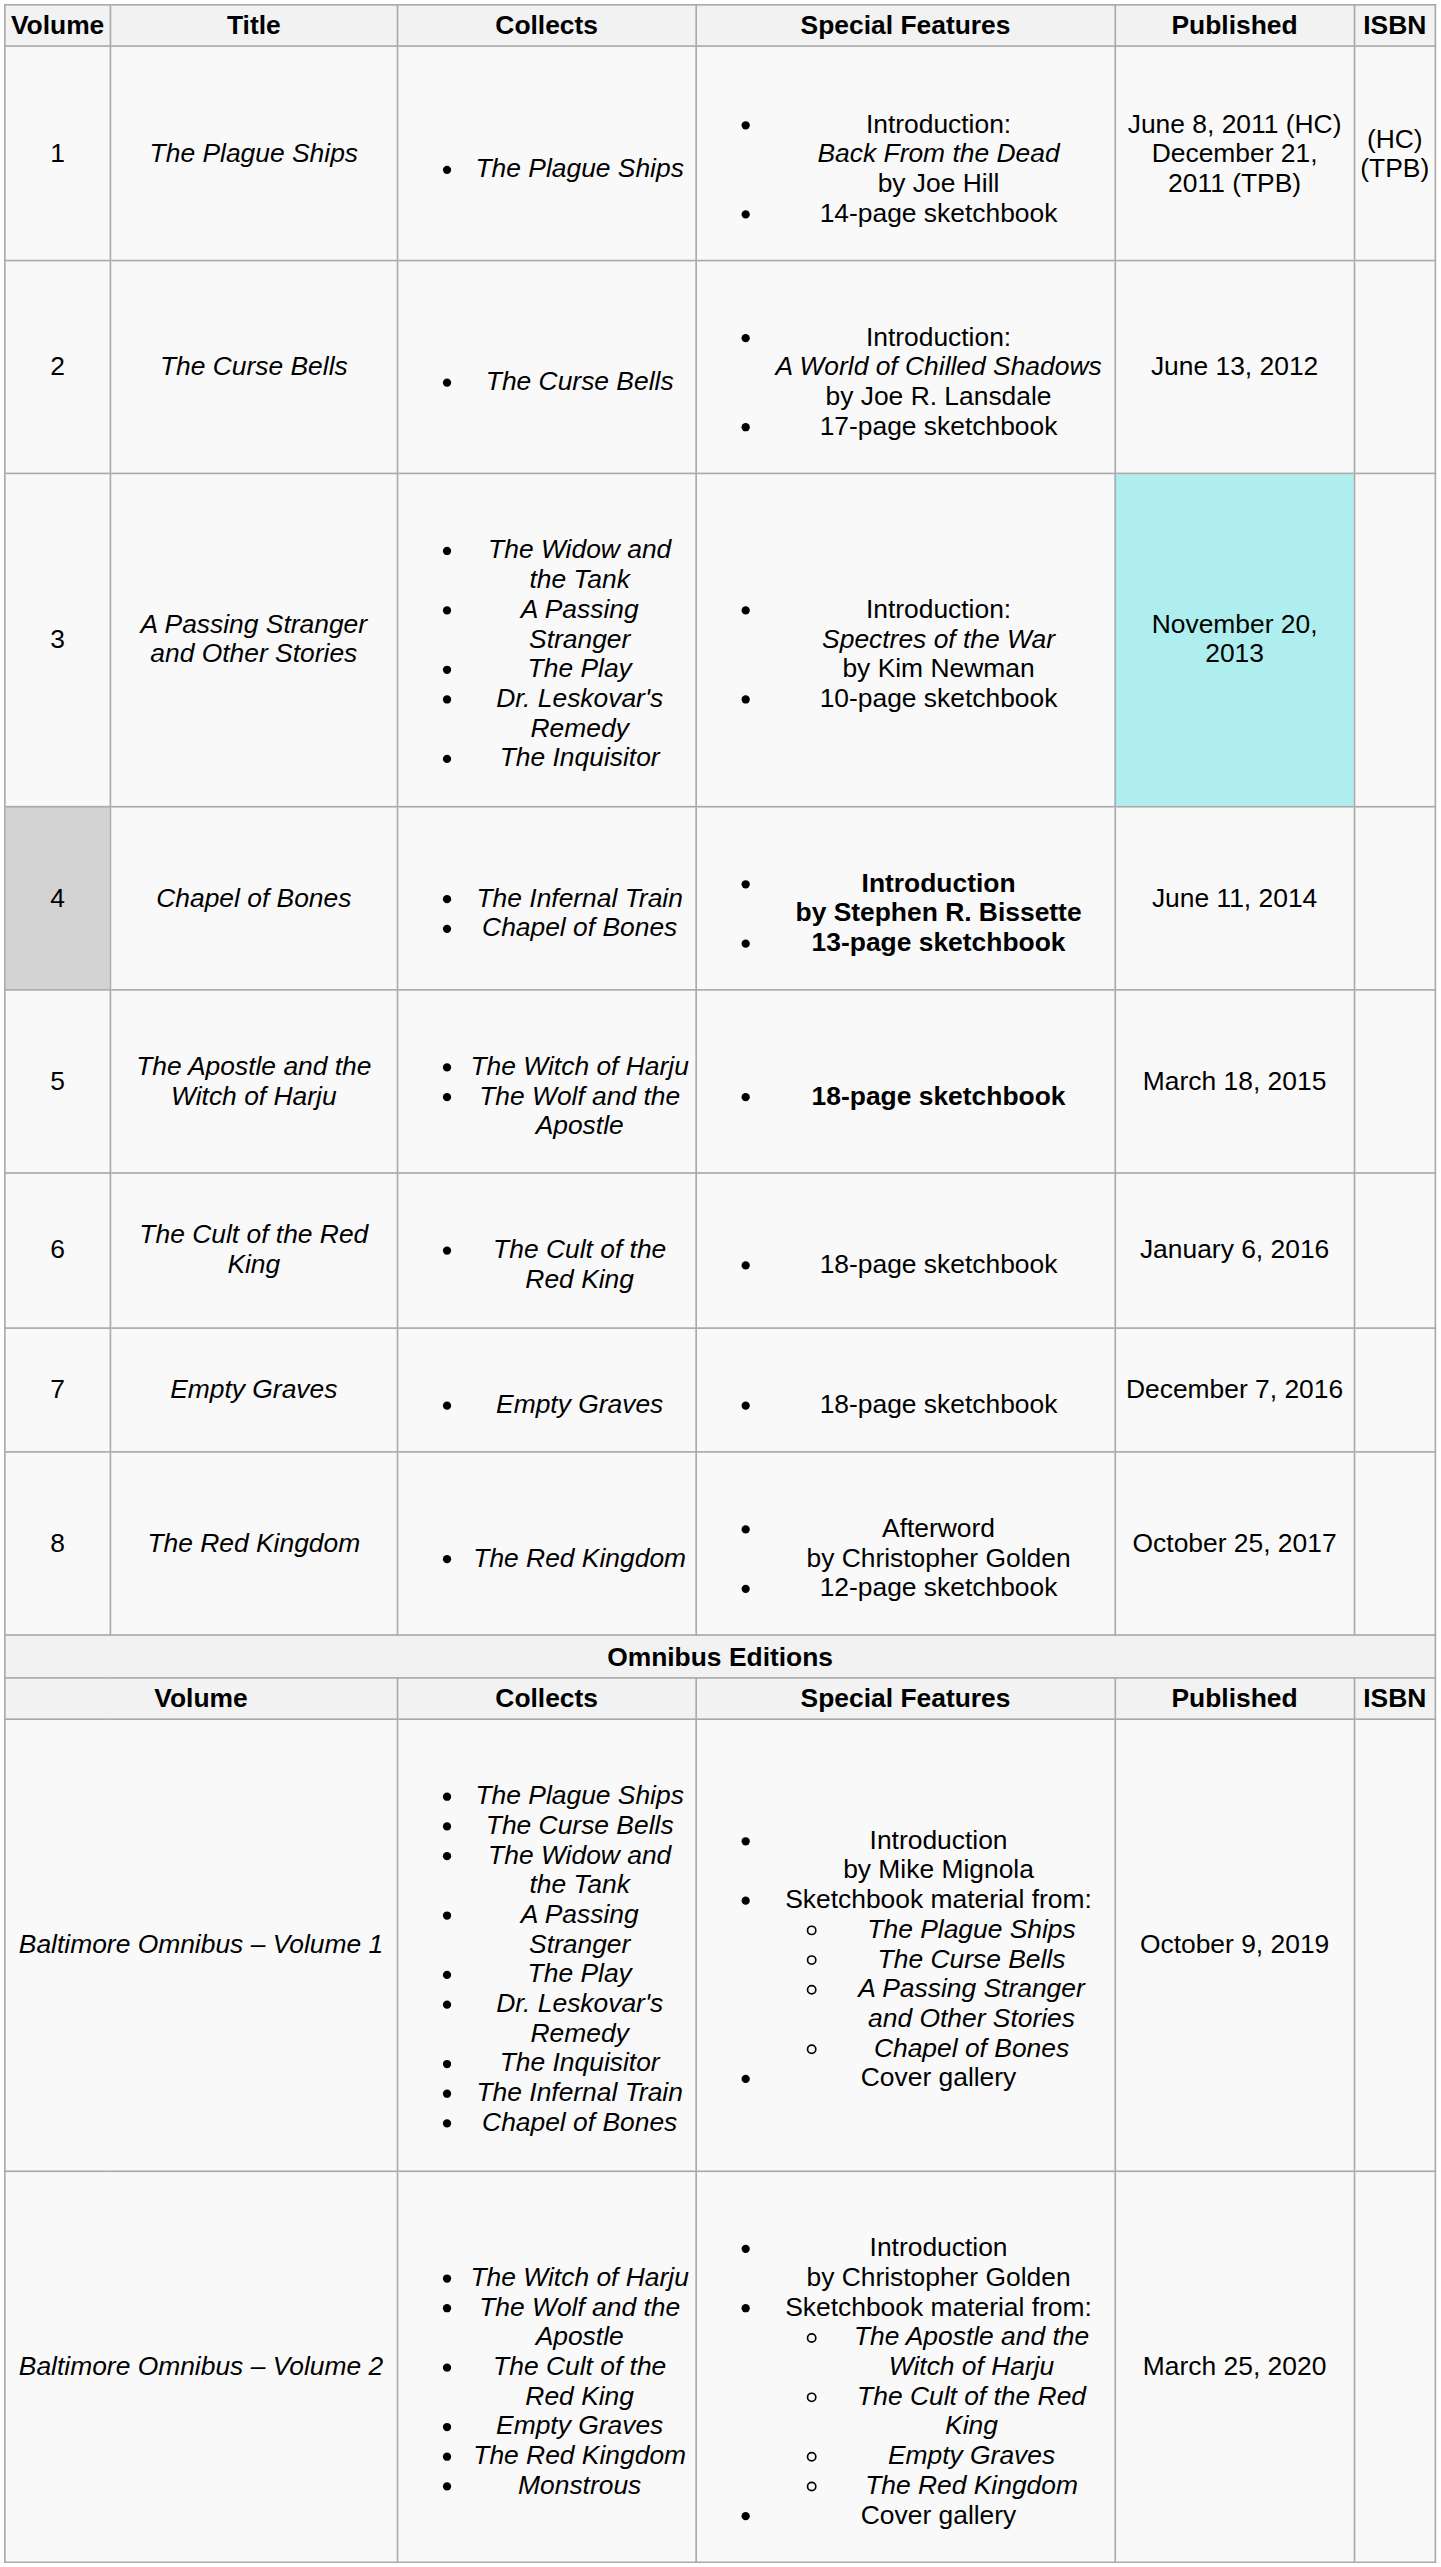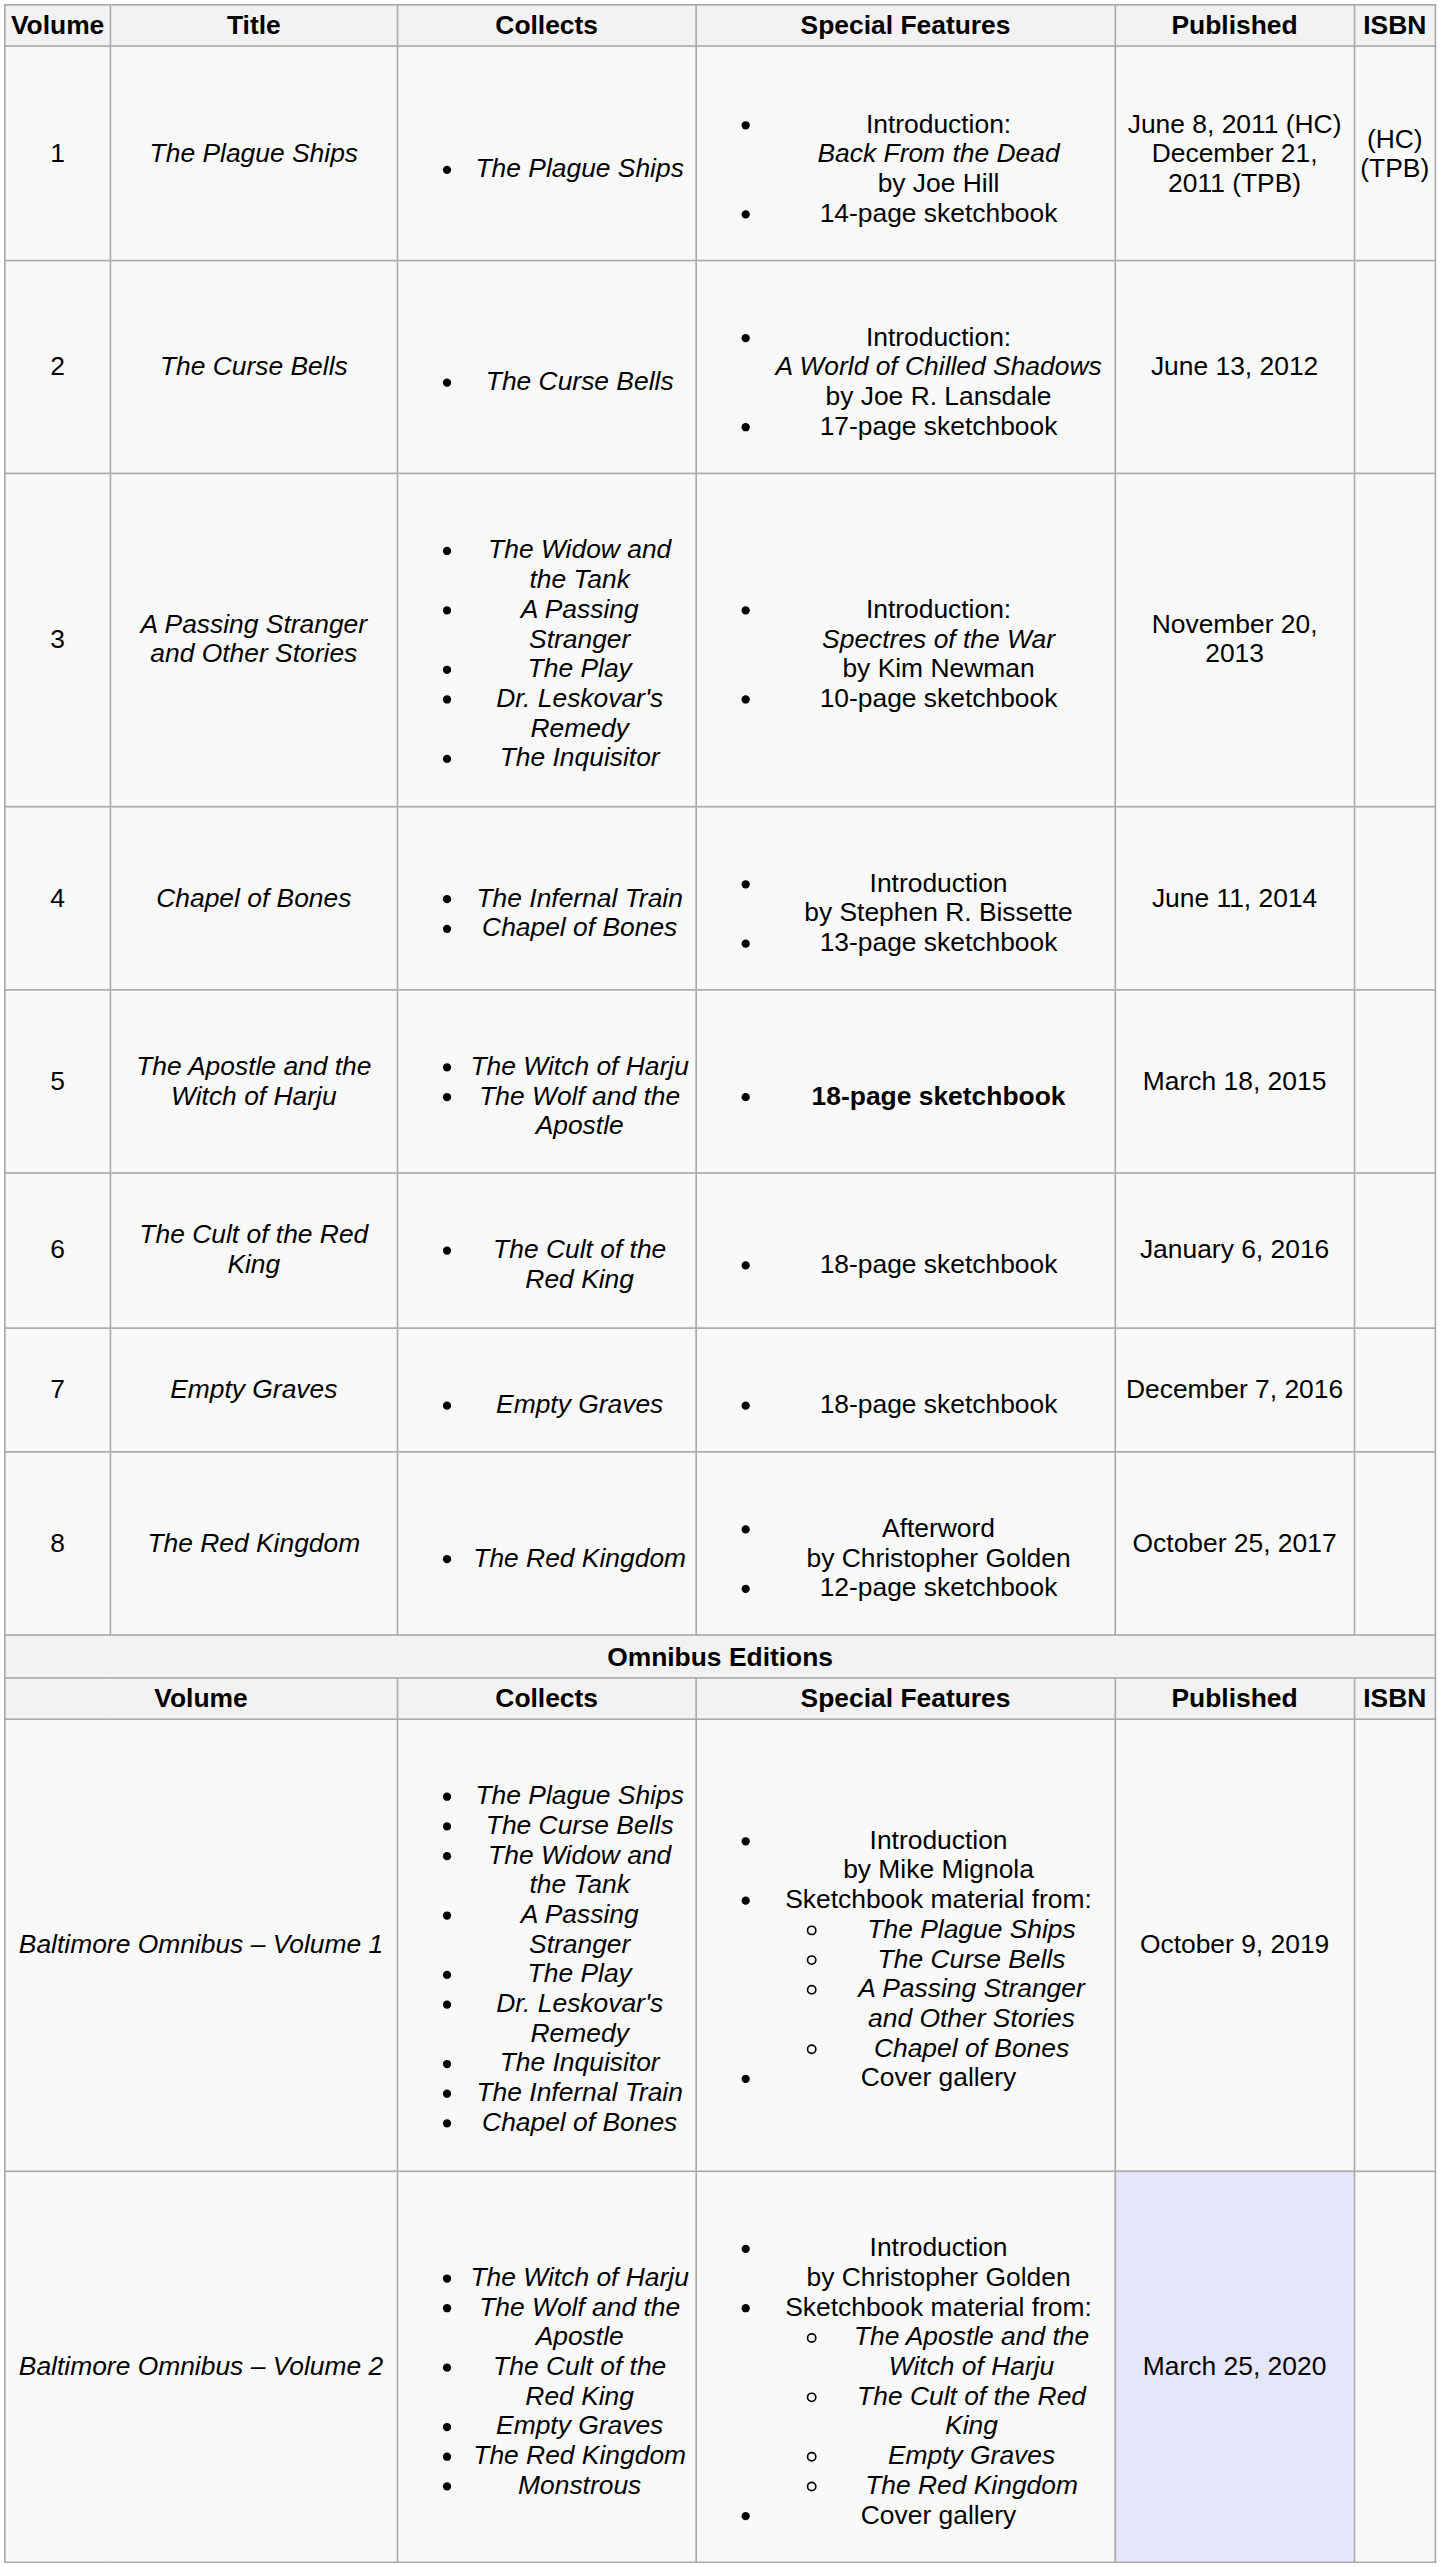(1235, 639) paleturquoise background -> (1235, 639) no background
(58, 897) lightgrey background -> (58, 897) no background
(906, 913) bold -> (906, 913) normal
(1235, 2365) no background -> (1235, 2365) lavender background
